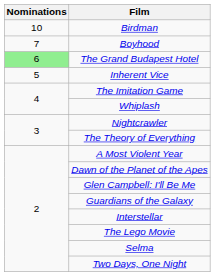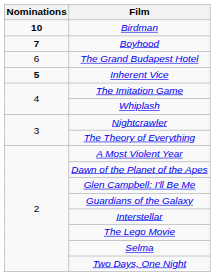(37, 28) normal -> (37, 28) bold
(37, 43) normal -> (37, 43) bold
(37, 59) lightgreen background -> (37, 59) no background
(37, 75) normal -> (37, 75) bold
